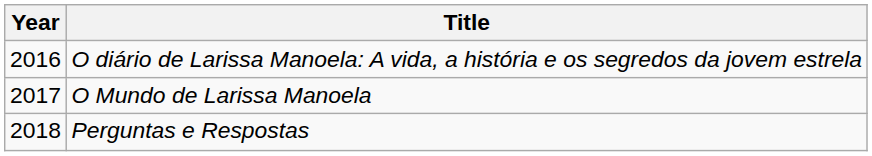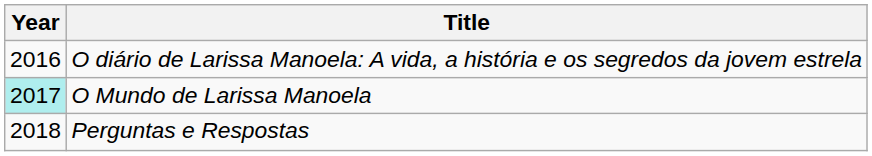(35, 95) no background -> (35, 95) paleturquoise background
